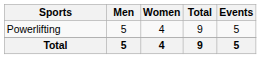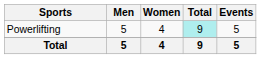(200, 29) no background -> (200, 29) paleturquoise background
